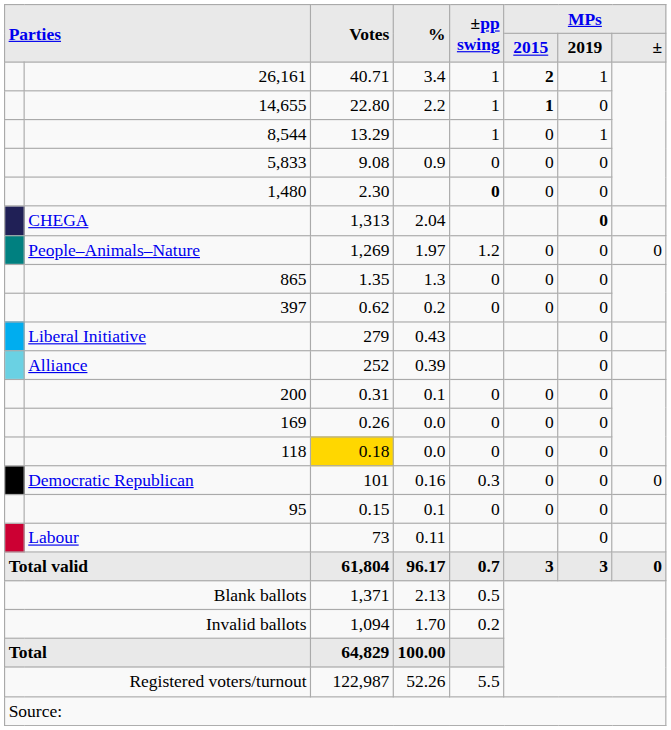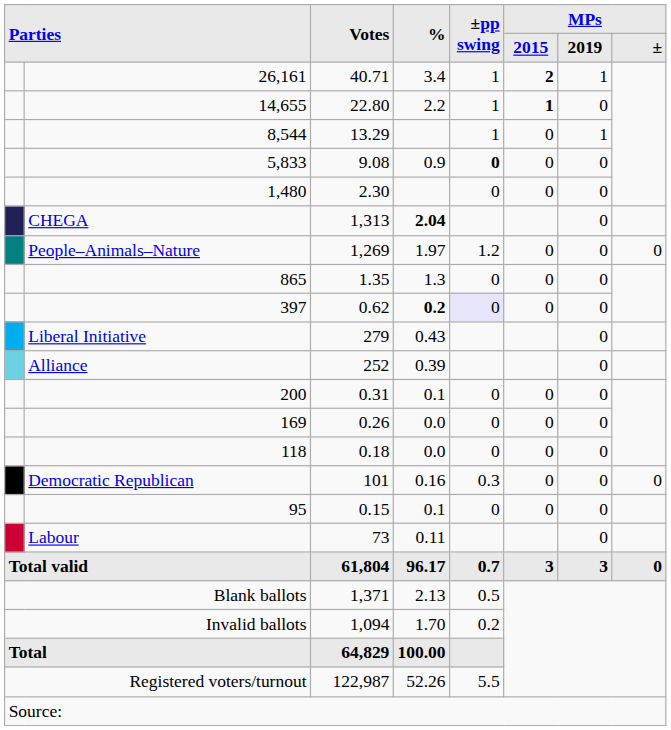(495, 163) normal -> (495, 163) bold
(495, 192) bold -> (495, 192) normal
(430, 220) normal -> (430, 220) bold
(604, 220) bold -> (604, 220) normal
(435, 307) normal -> (435, 307) bold
(495, 307) no background -> (495, 307) lavender background
(374, 451) gold background -> (374, 451) no background
